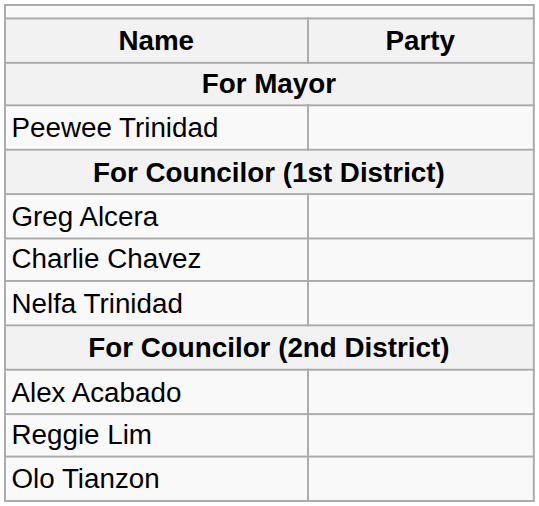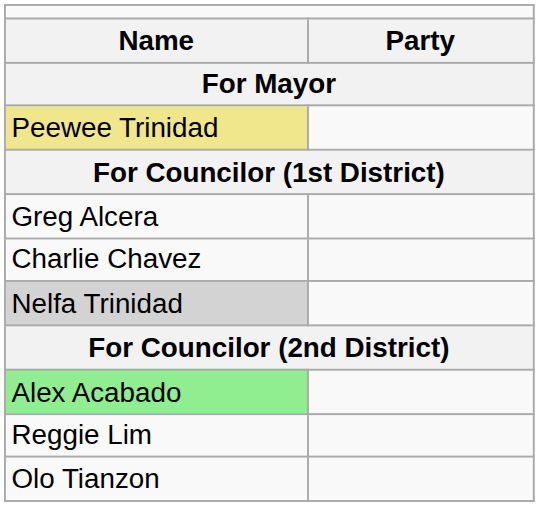(115, 128) no background -> (115, 128) khaki background
(97, 304) no background -> (97, 304) lightgrey background
(96, 392) no background -> (96, 392) lightgreen background
